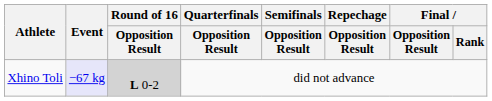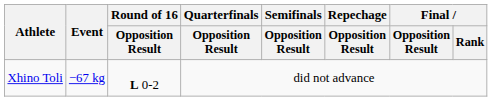(87, 78) lavender background -> (87, 78) no background
(144, 85) lightgrey background -> (144, 85) no background
